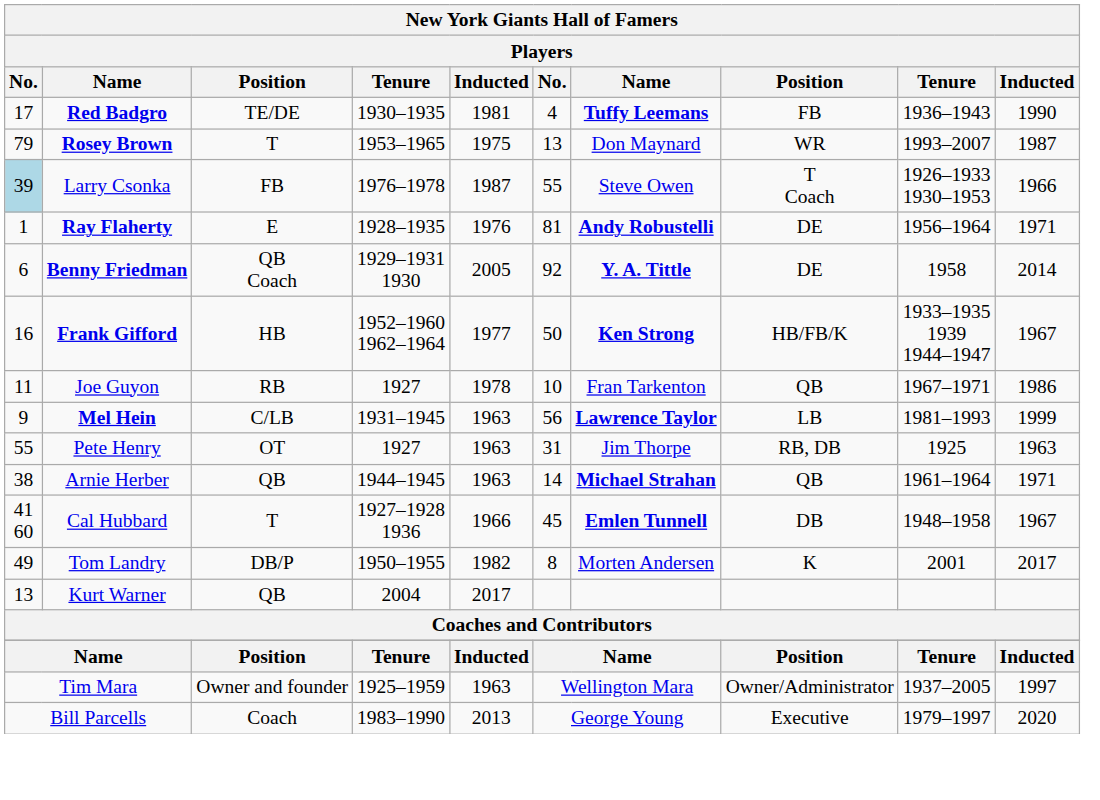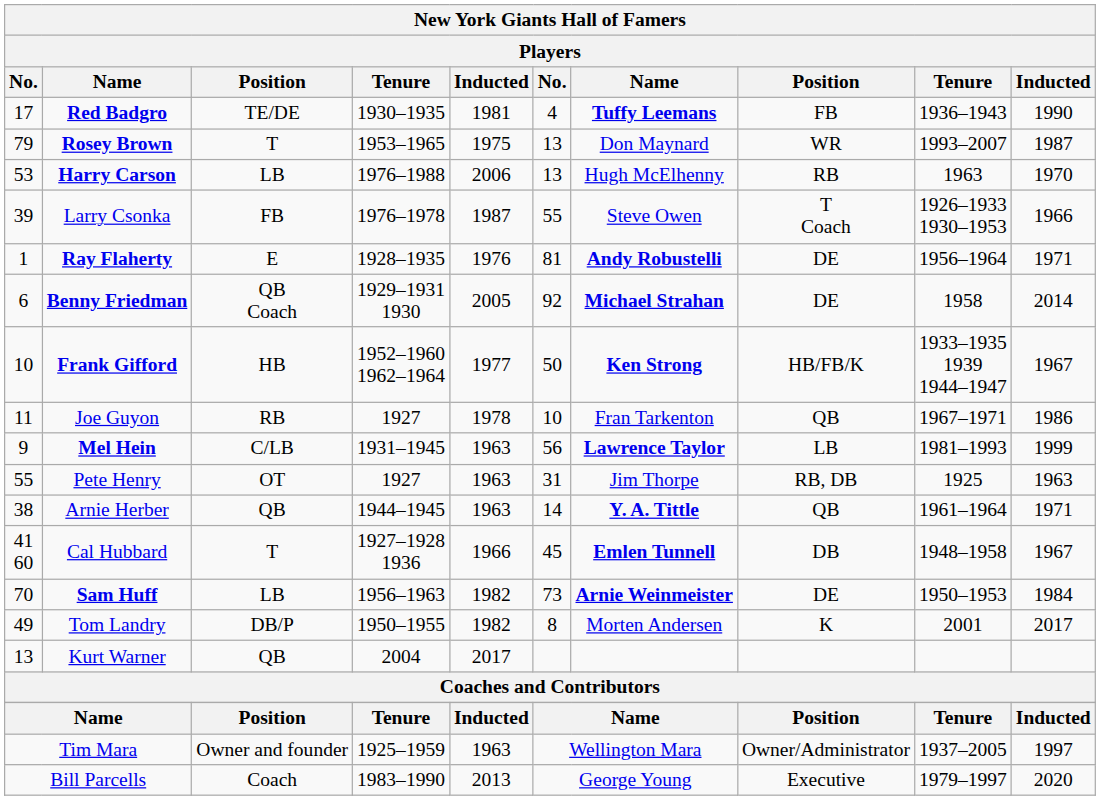+ row: (117, 174)
(23, 185) lightblue background -> (23, 216) no background
(646, 269) Y. A. Tittle -> (654, 300) Michael Strahan
(23, 333) 16 -> (23, 364) 10
(646, 479) Michael Strahan -> (654, 510) Y. A. Tittle
+ row: (117, 594)
